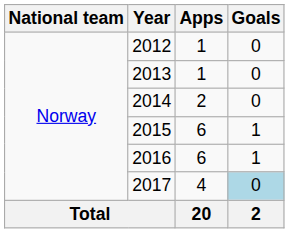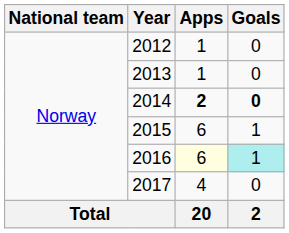(201, 102) normal -> (201, 102) bold
(256, 102) normal -> (256, 102) bold
(201, 158) no background -> (201, 158) lightyellow background
(256, 158) no background -> (256, 158) paleturquoise background
(256, 185) lightblue background -> (256, 185) no background
